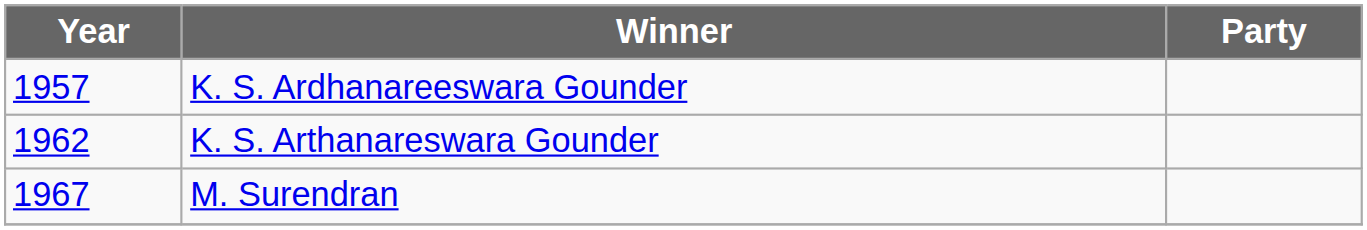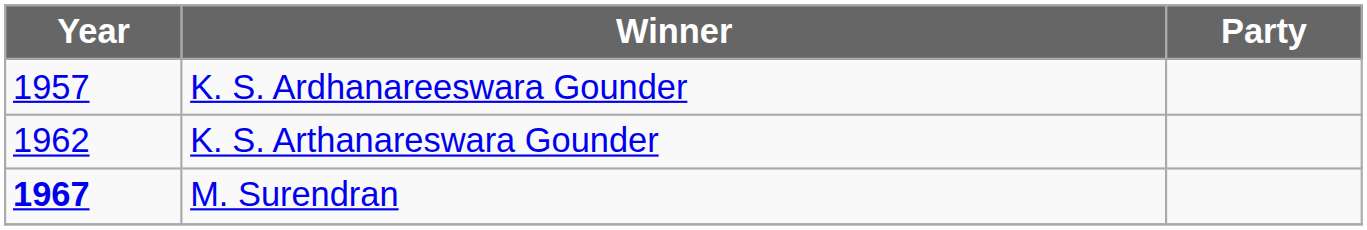(51, 195) normal -> (51, 195) bold
